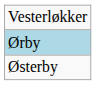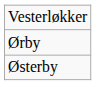(24, 42) lightblue background -> (24, 42) no background
